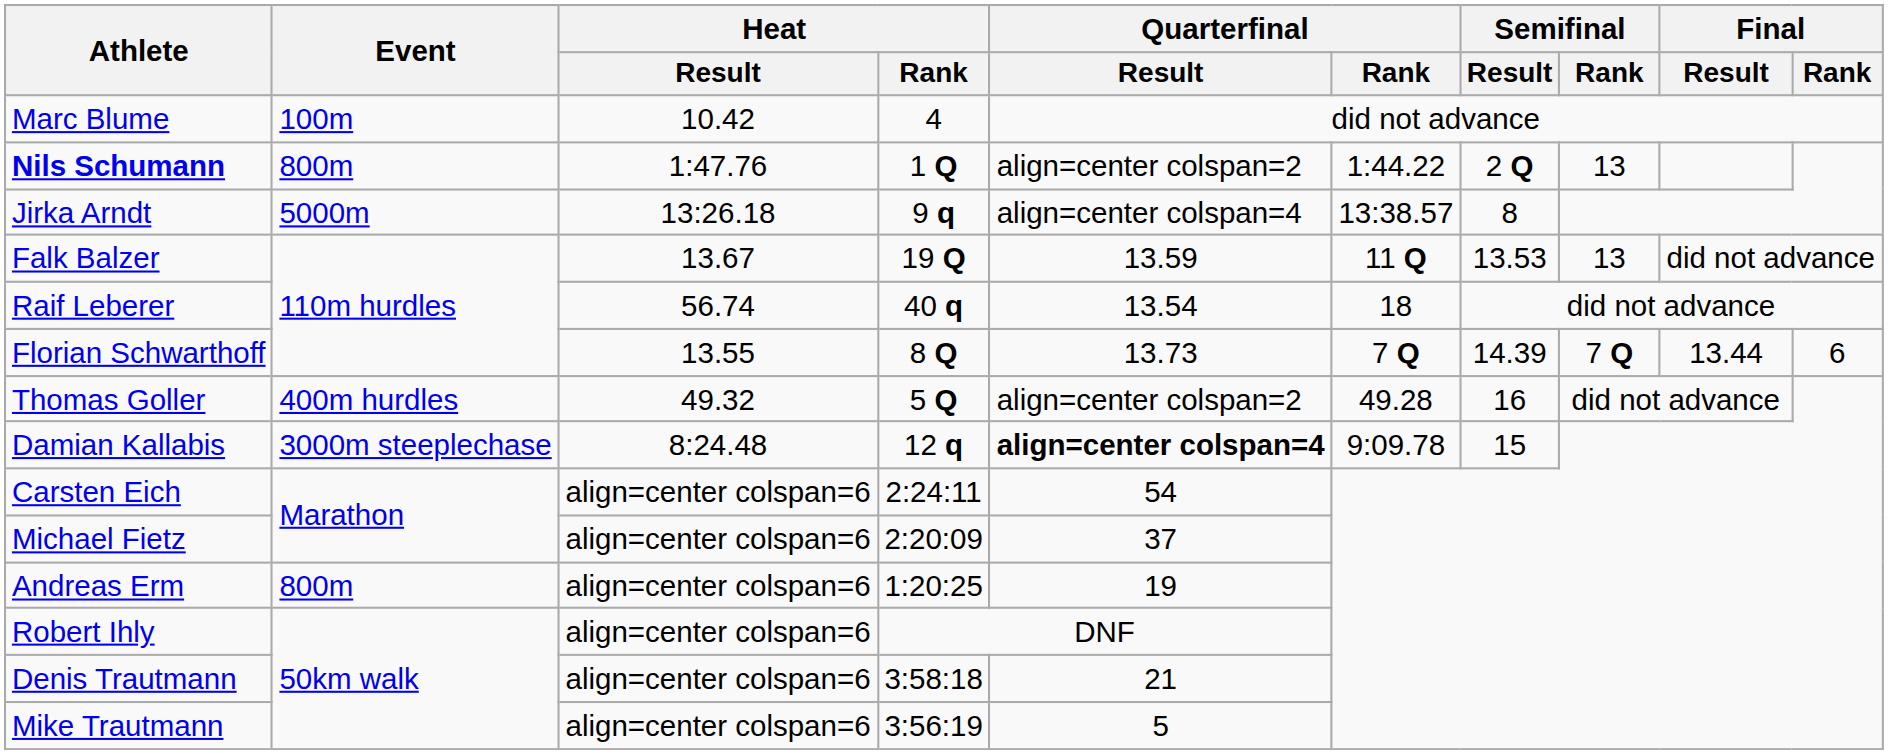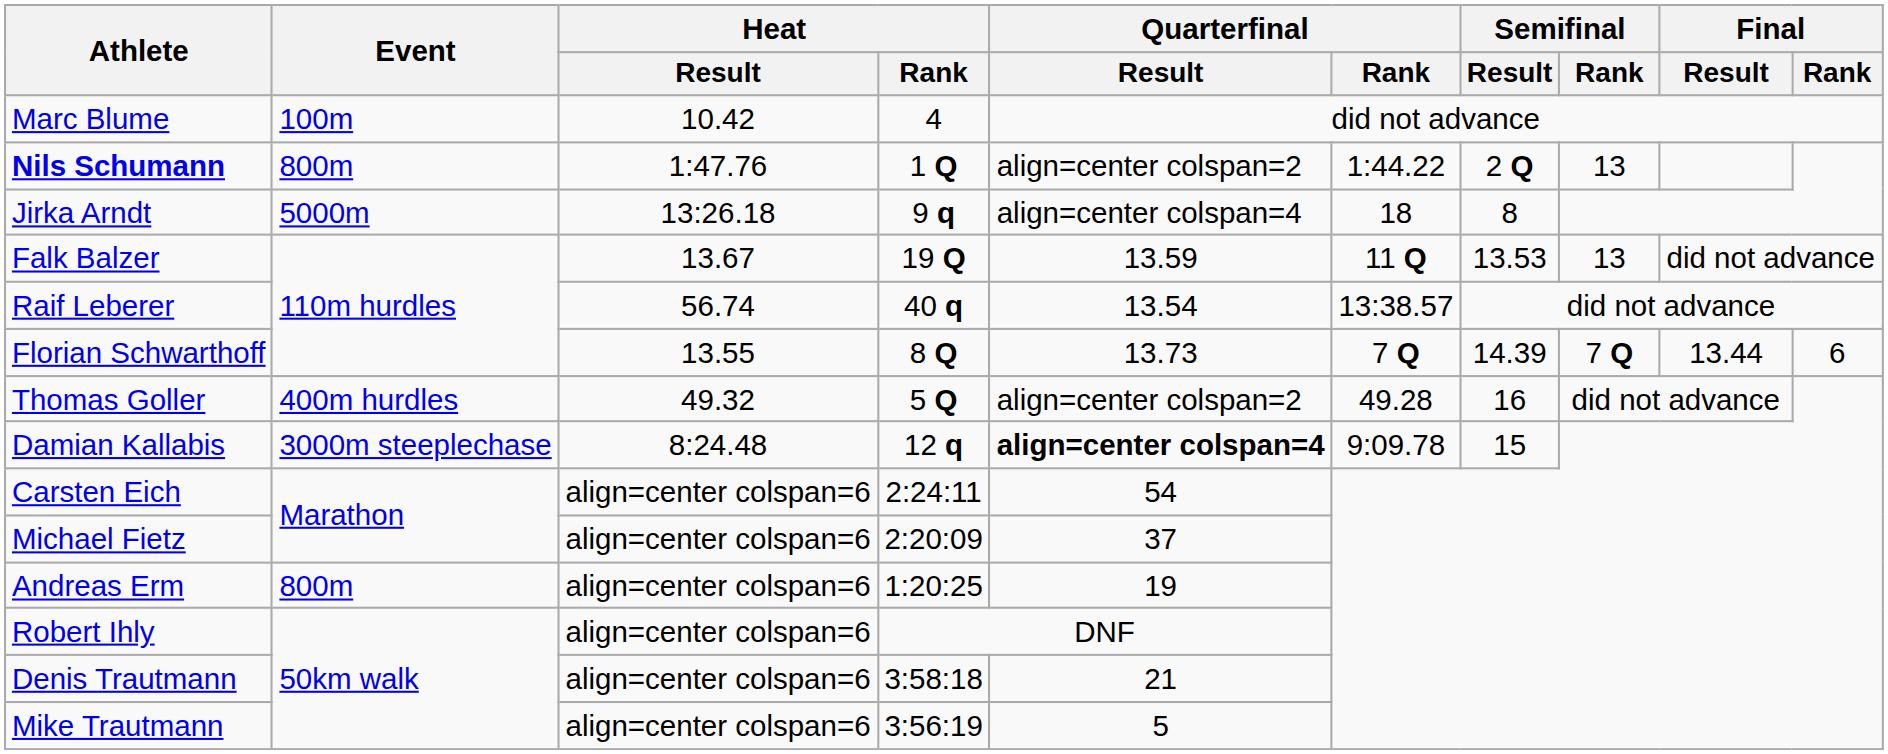(1396, 213) 13:38.57 -> (1396, 213) 18
(1396, 306) 18 -> (1396, 306) 13:38.57
